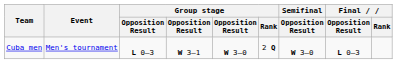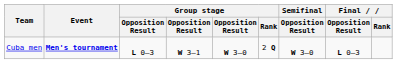(82, 47) normal -> (82, 47) bold
